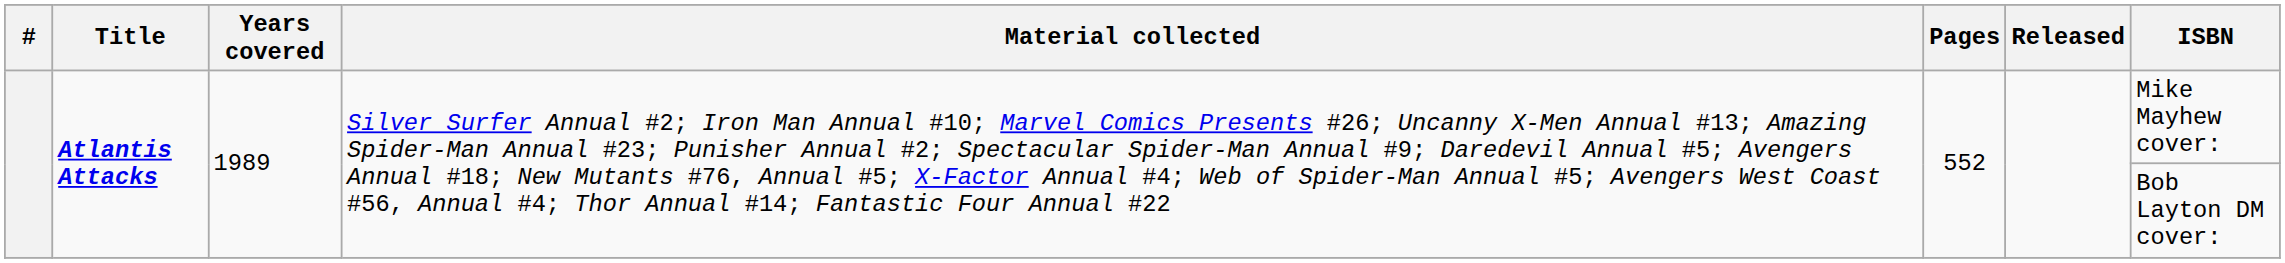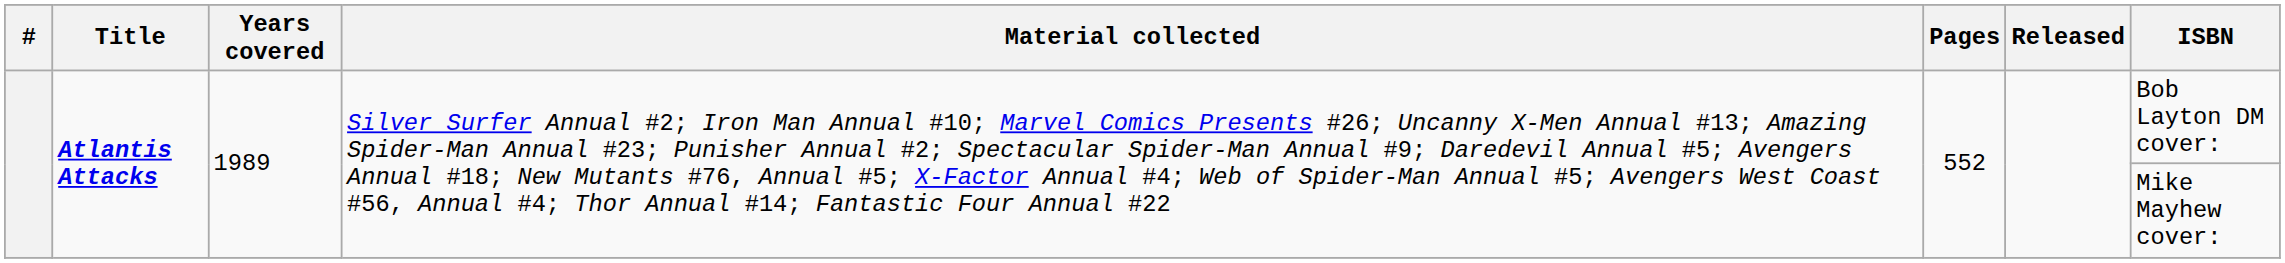(2179, 117) Mike Mayhew cover: -> (2200, 117) Bob Layton DM cover:
(2200, 211) Bob Layton DM cover: -> (2179, 211) Mike Mayhew cover:
